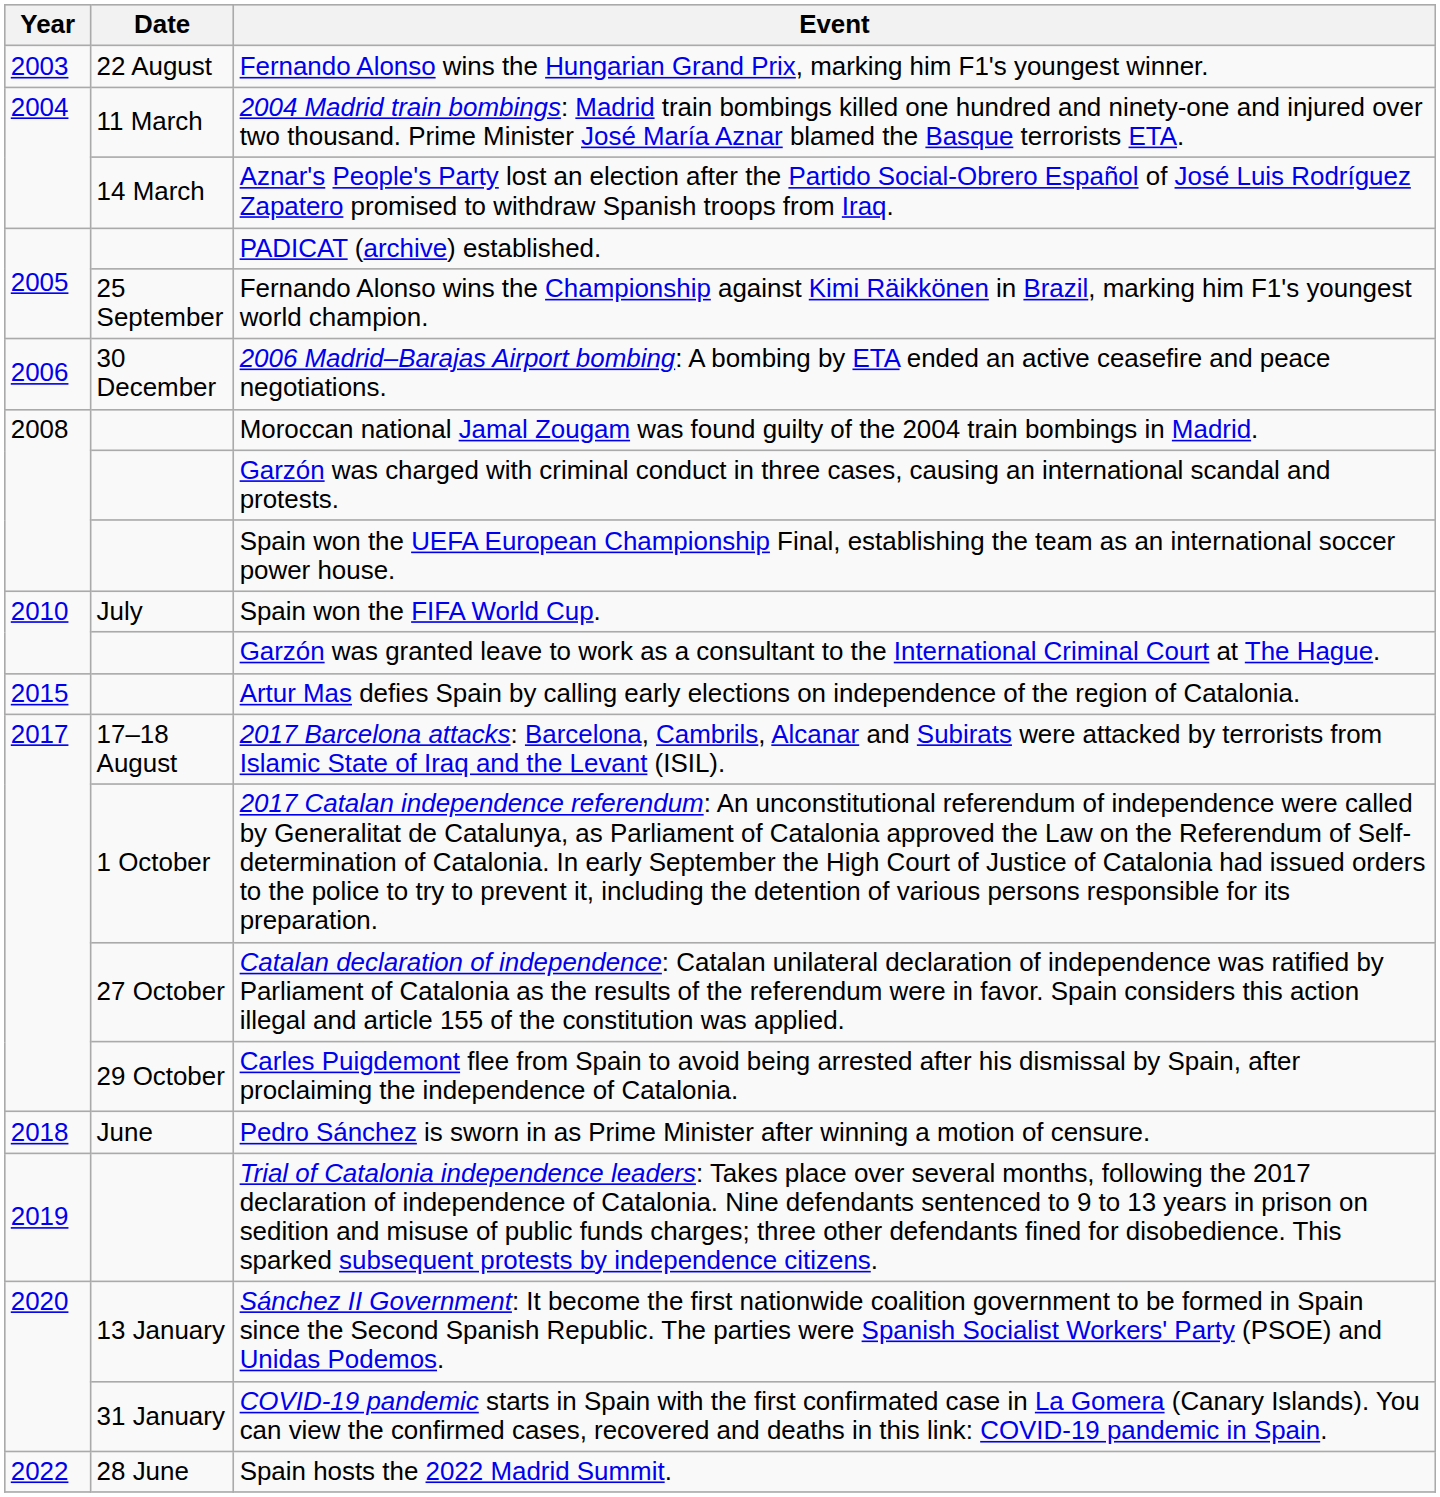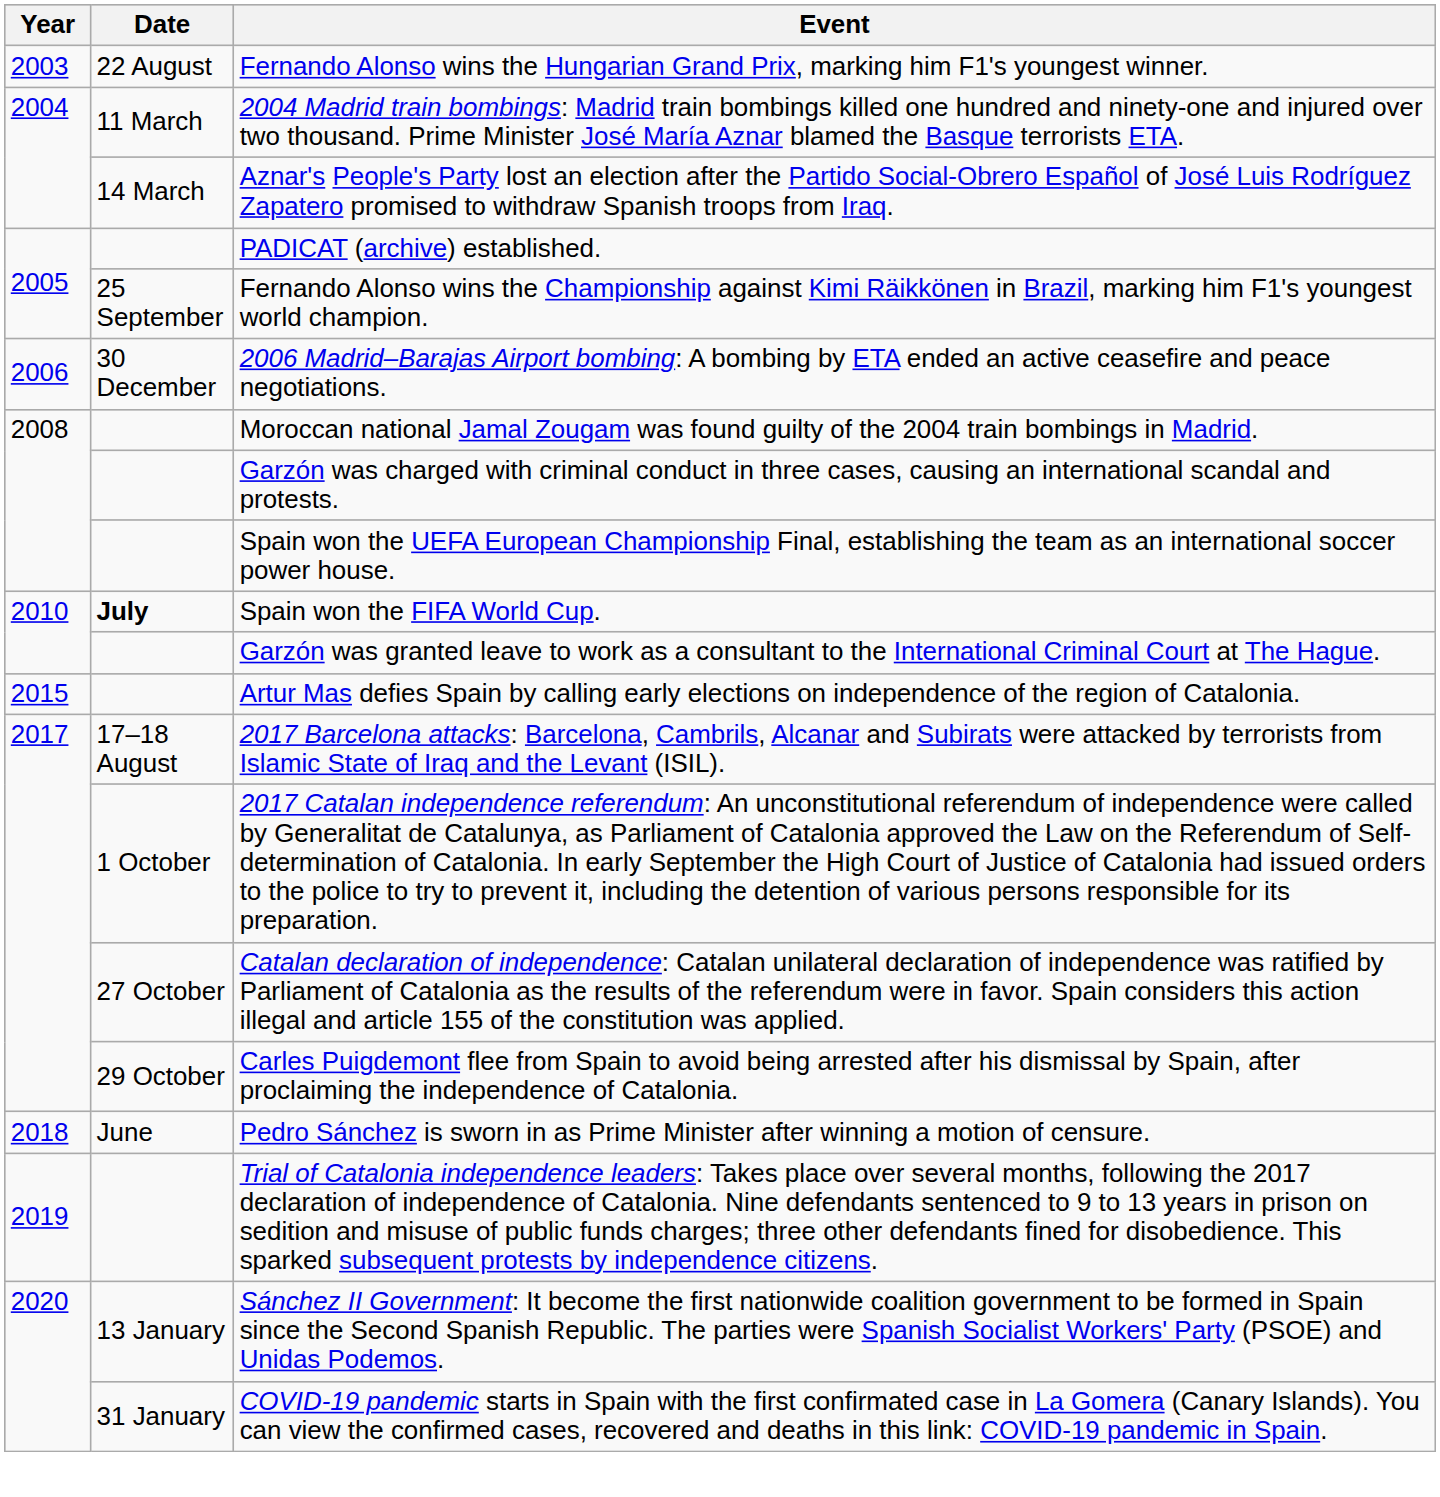(120, 611) normal -> (123, 611) bold
- row: (456, 1471)
